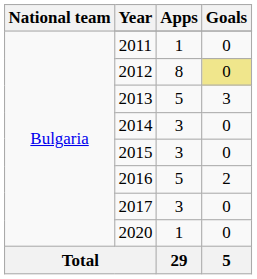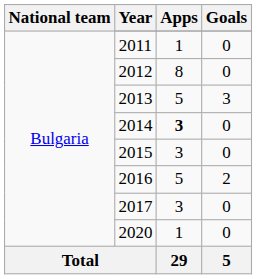(226, 71) khaki background -> (226, 71) no background
(179, 125) normal -> (179, 125) bold
